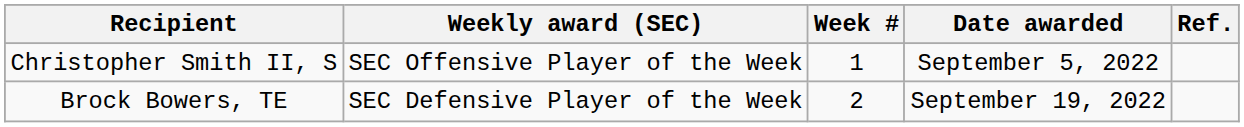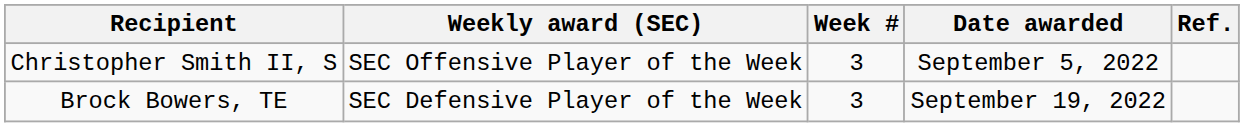(857, 63) 1 -> (857, 63) 3
(857, 101) 2 -> (857, 101) 3
